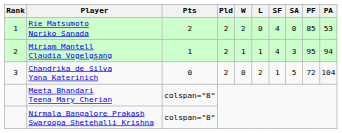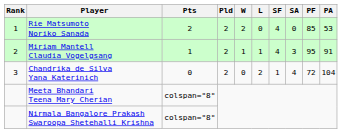(328, 50) 94 -> (328, 50) 91
(294, 73) 5 -> (294, 73) 4
